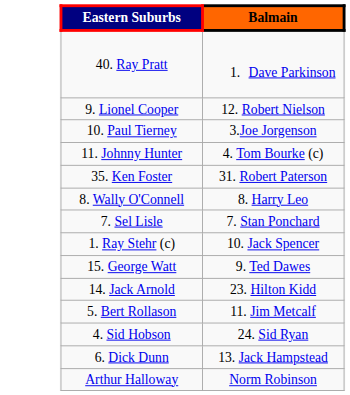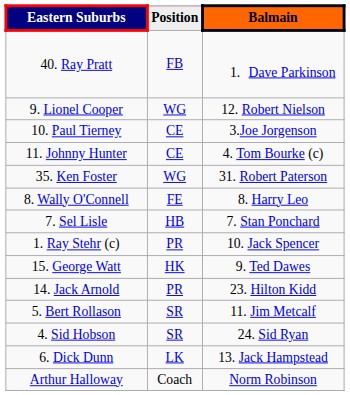+ column: (175, 18)
